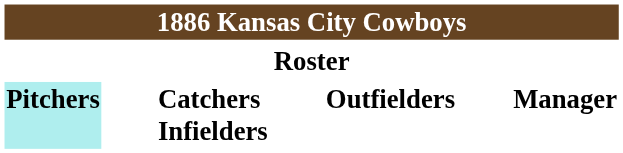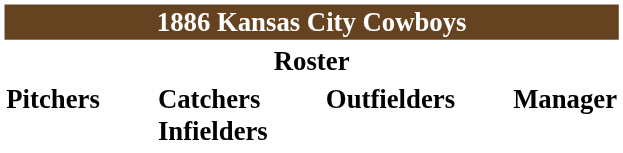(53, 99) paleturquoise background -> (53, 99) no background
